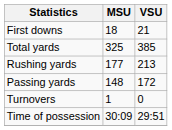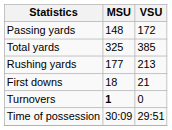rows swapped: (35, 30) <-> (41, 82)
(108, 99) normal -> (108, 99) bold
